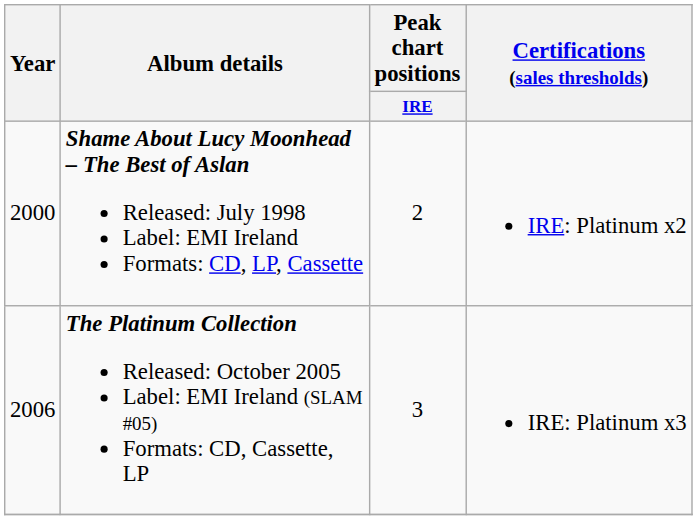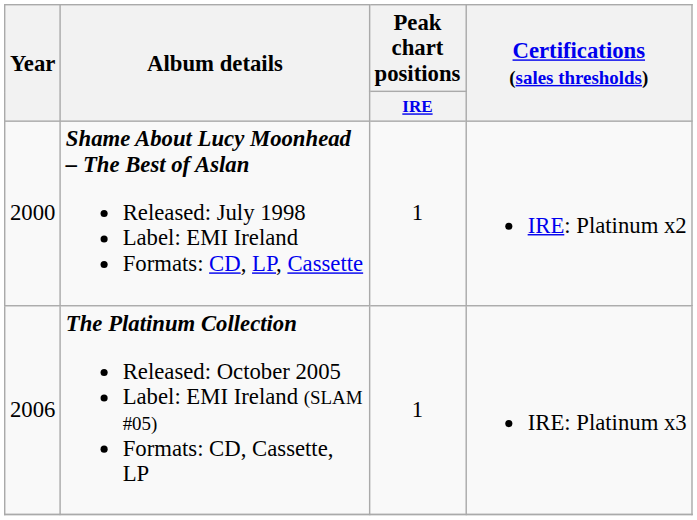(417, 213) 2 -> (417, 213) 1
(417, 409) 3 -> (417, 409) 1
